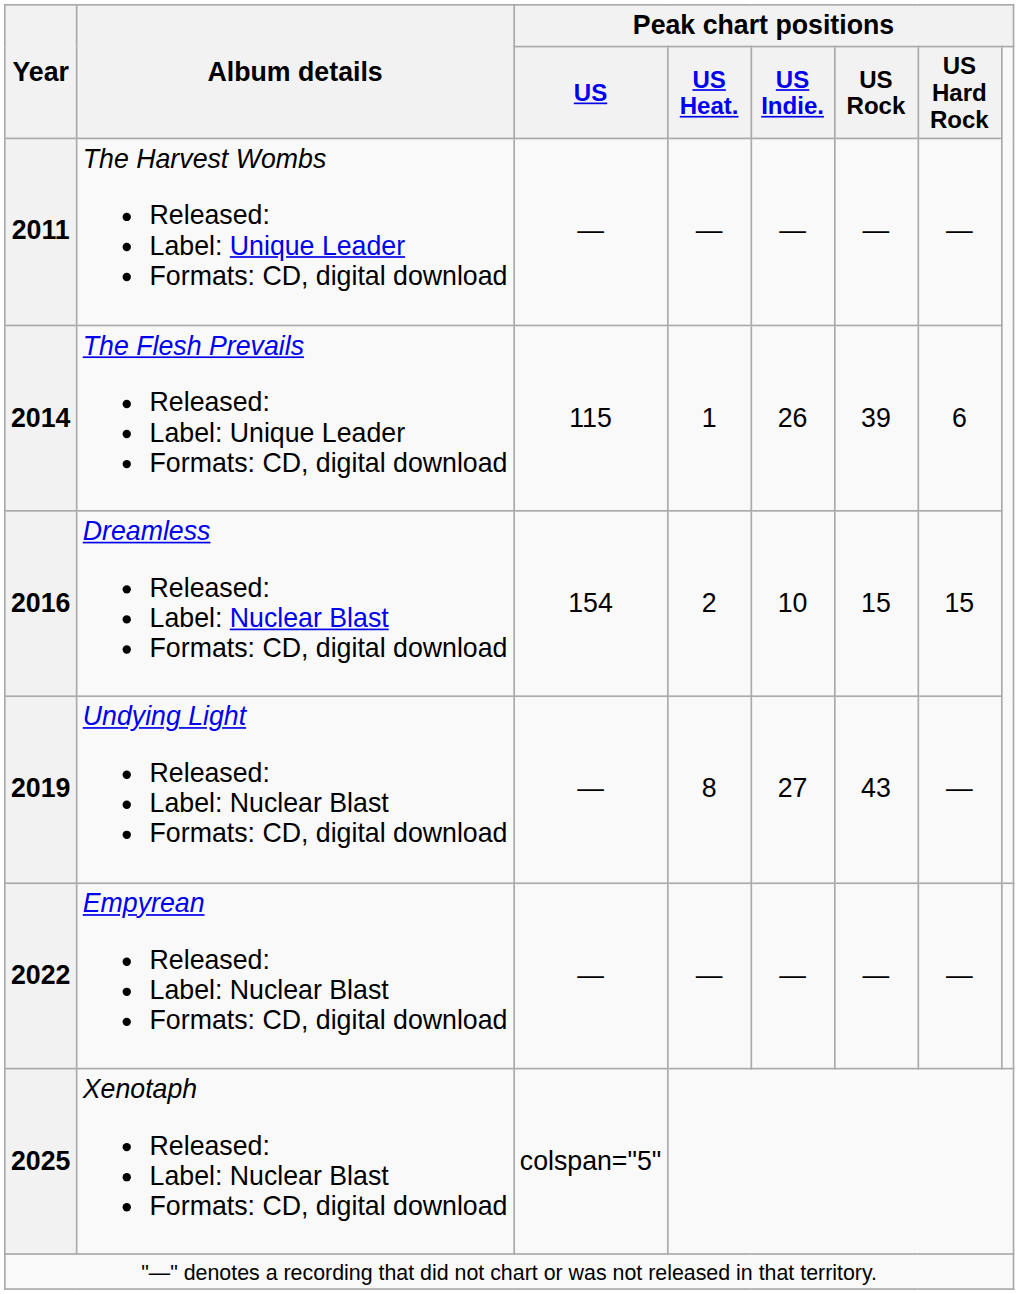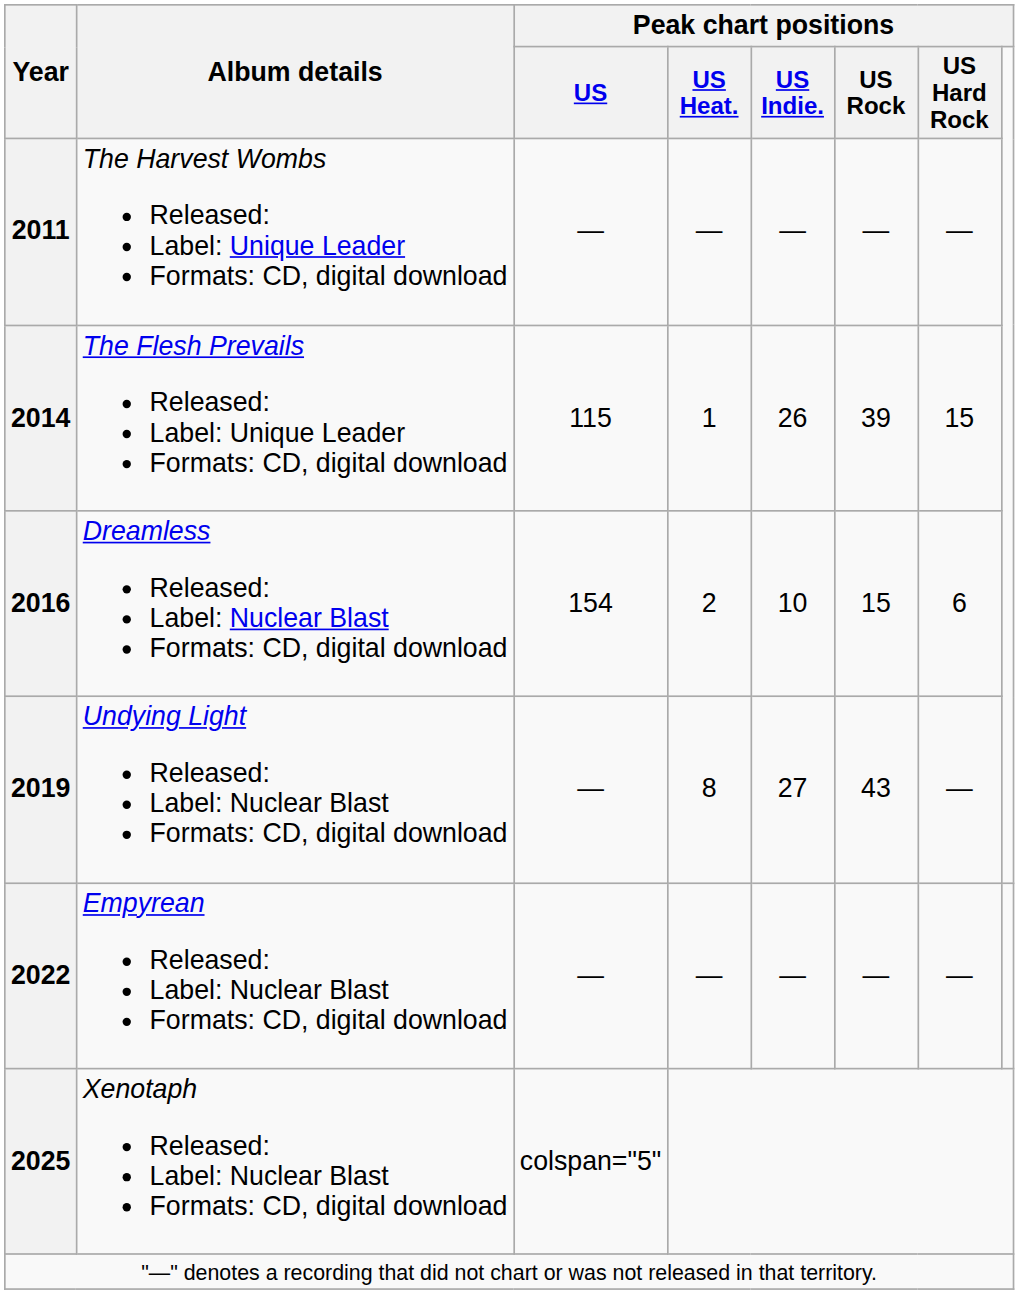(959, 417) 6 -> (959, 417) 15
(959, 603) 15 -> (959, 603) 6
